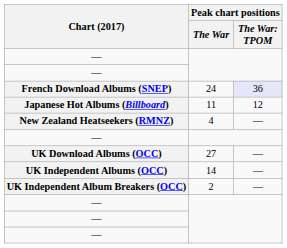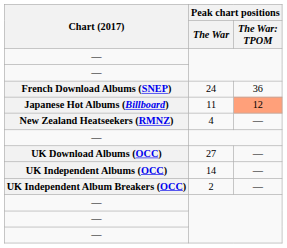(258, 89) lavender background -> (258, 89) no background
(258, 105) no background -> (258, 105) lightsalmon background
